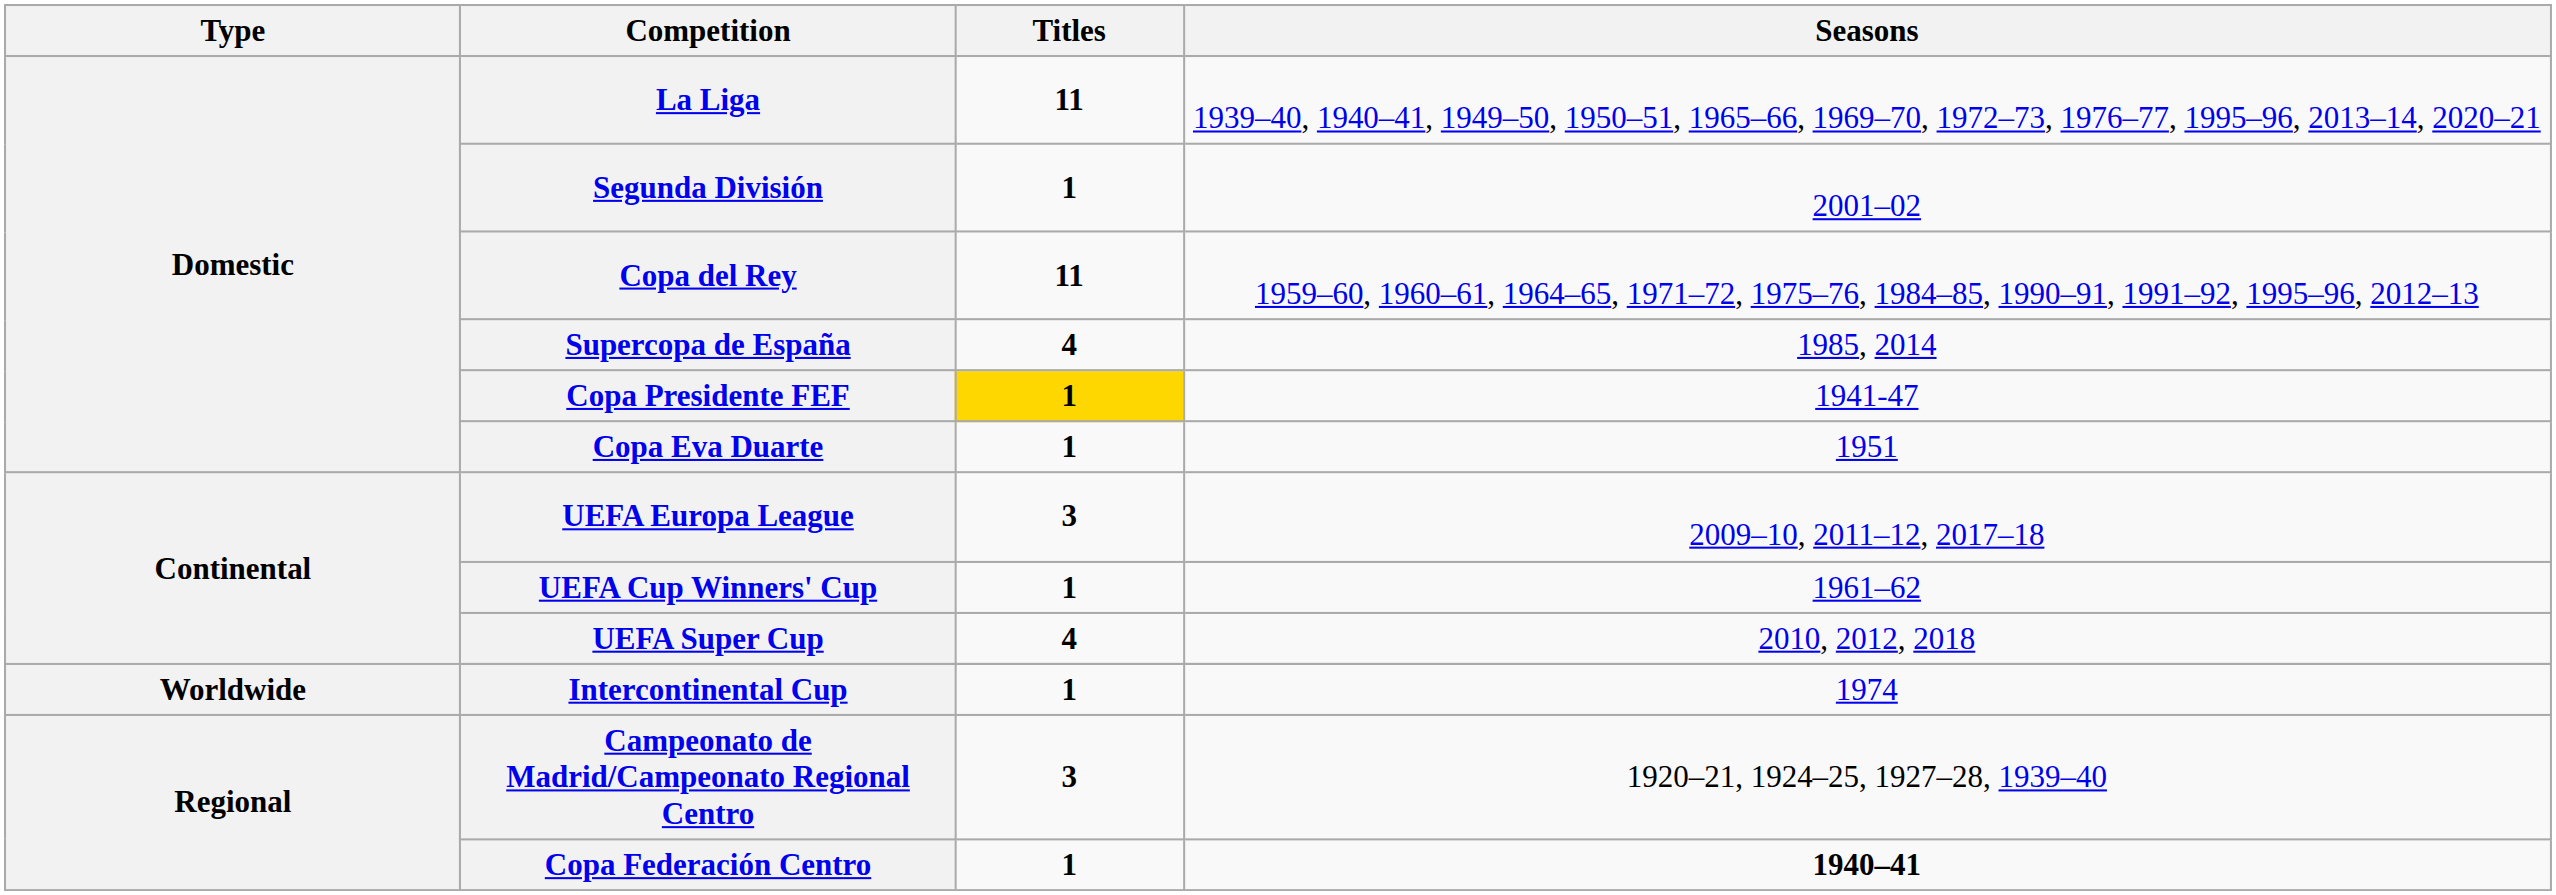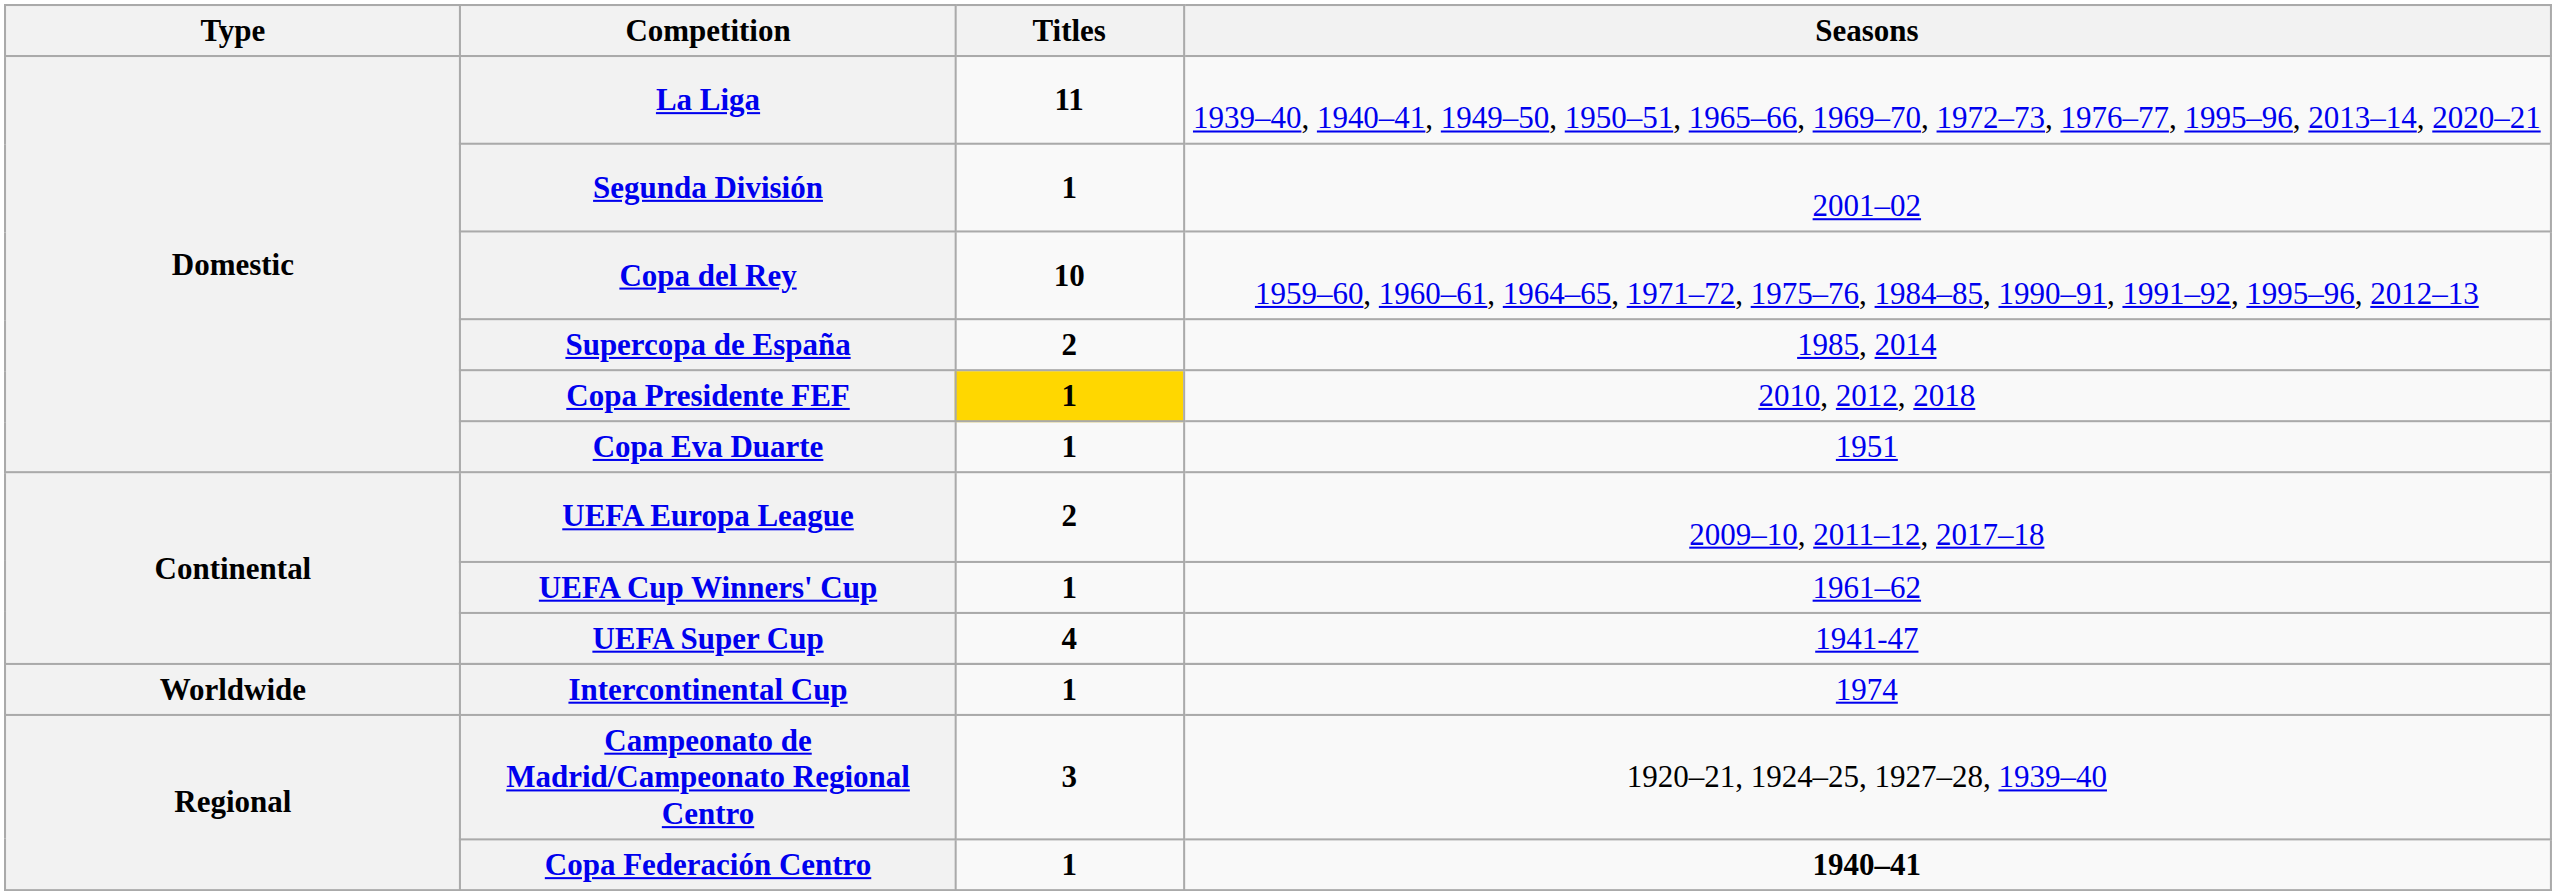(1069, 275) 11 -> (1069, 275) 10
(1069, 344) 4 -> (1069, 344) 2
(1867, 396) 1941-47 -> (1867, 396) 2010, 2012, 2018
(1069, 516) 3 -> (1069, 516) 2
(1867, 637) 2010, 2012, 2018 -> (1867, 637) 1941-47
